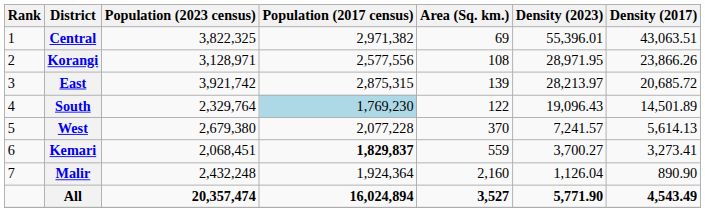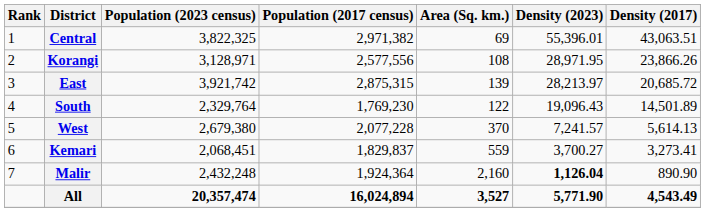(385, 106) lightblue background -> (385, 106) no background
(385, 151) bold -> (385, 151) normal
(578, 173) normal -> (578, 173) bold
